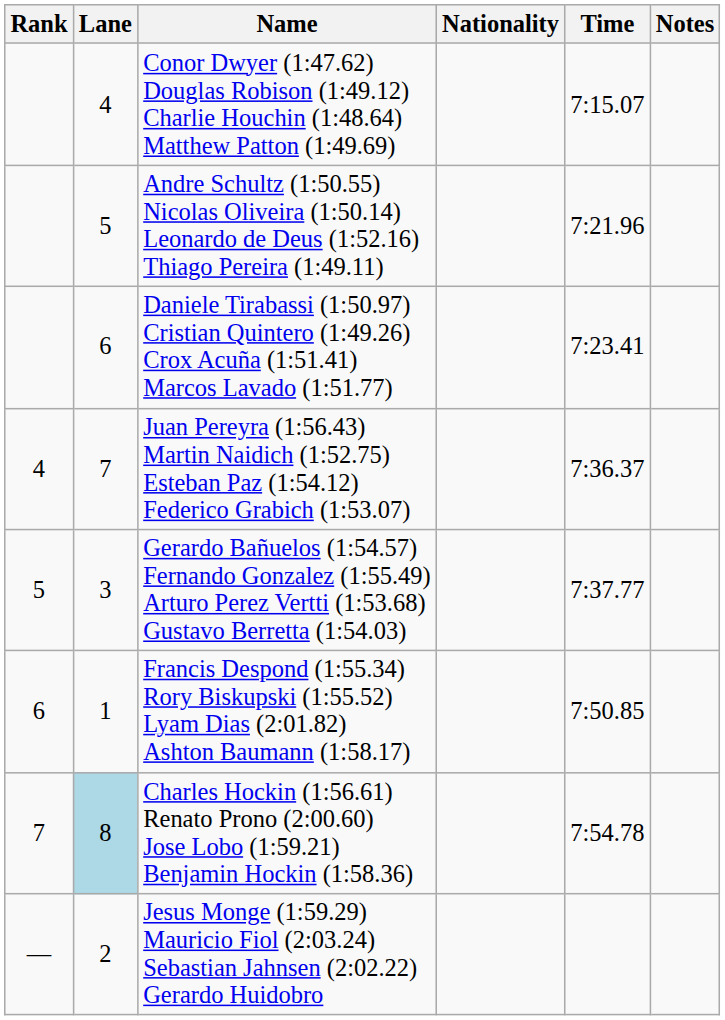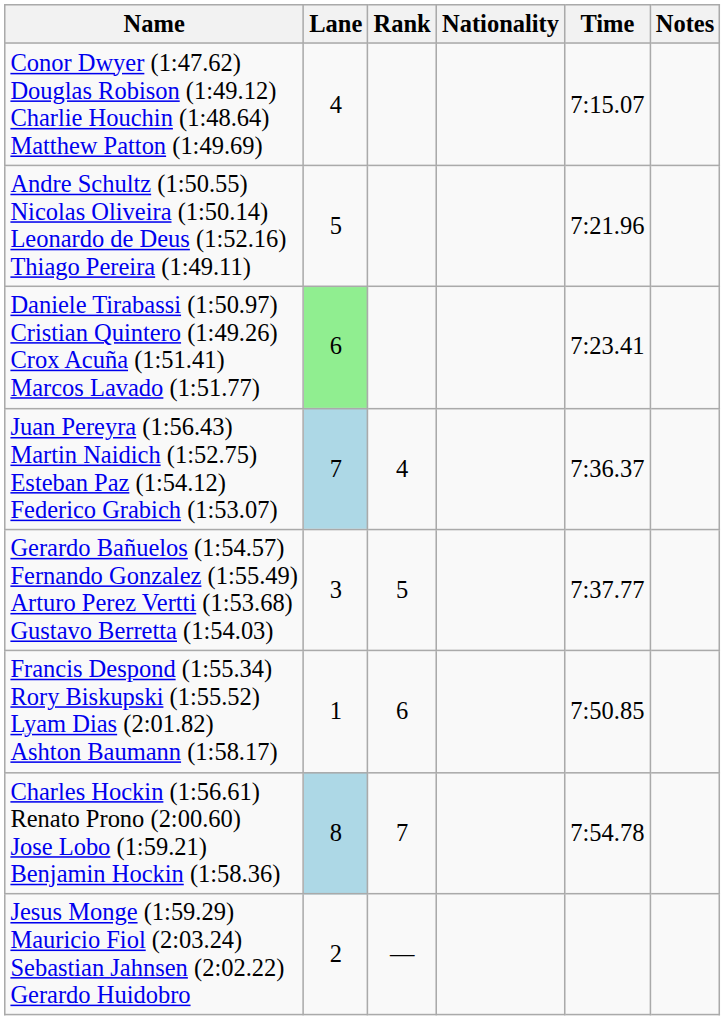columns swapped: (39, 23) <-> (287, 23)
(105, 346) no background -> (336, 346) lightgreen background
(105, 468) no background -> (336, 468) lightblue background
